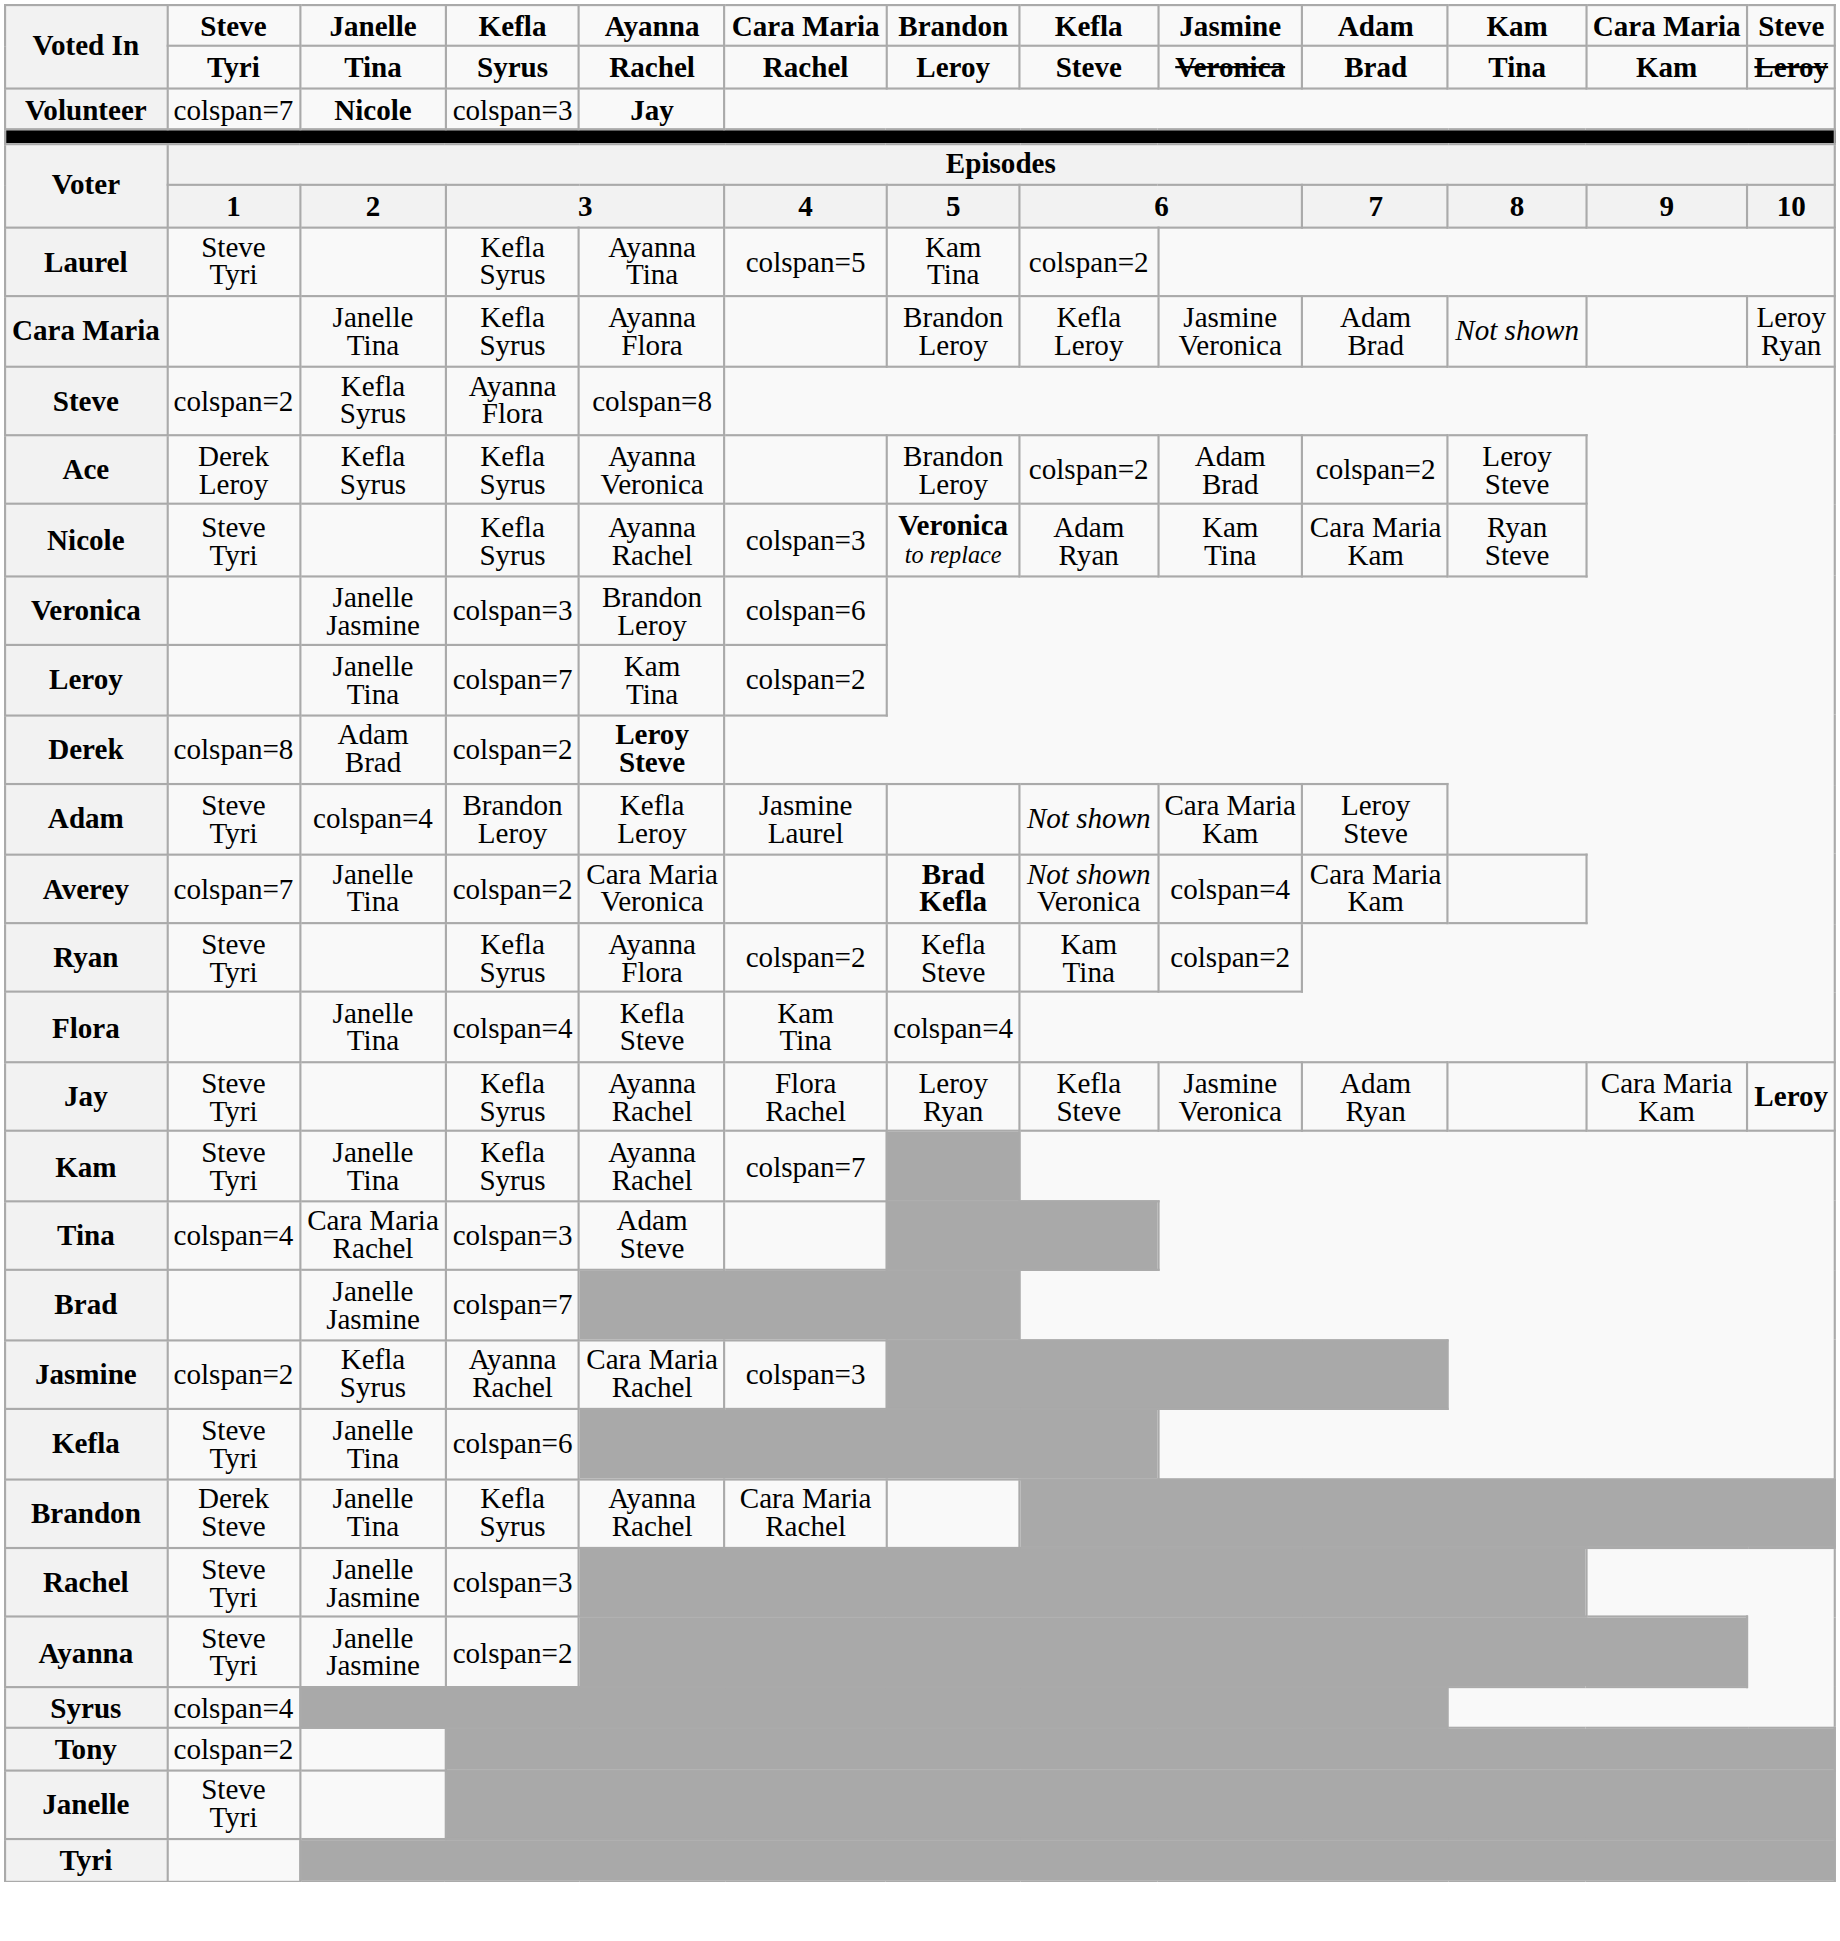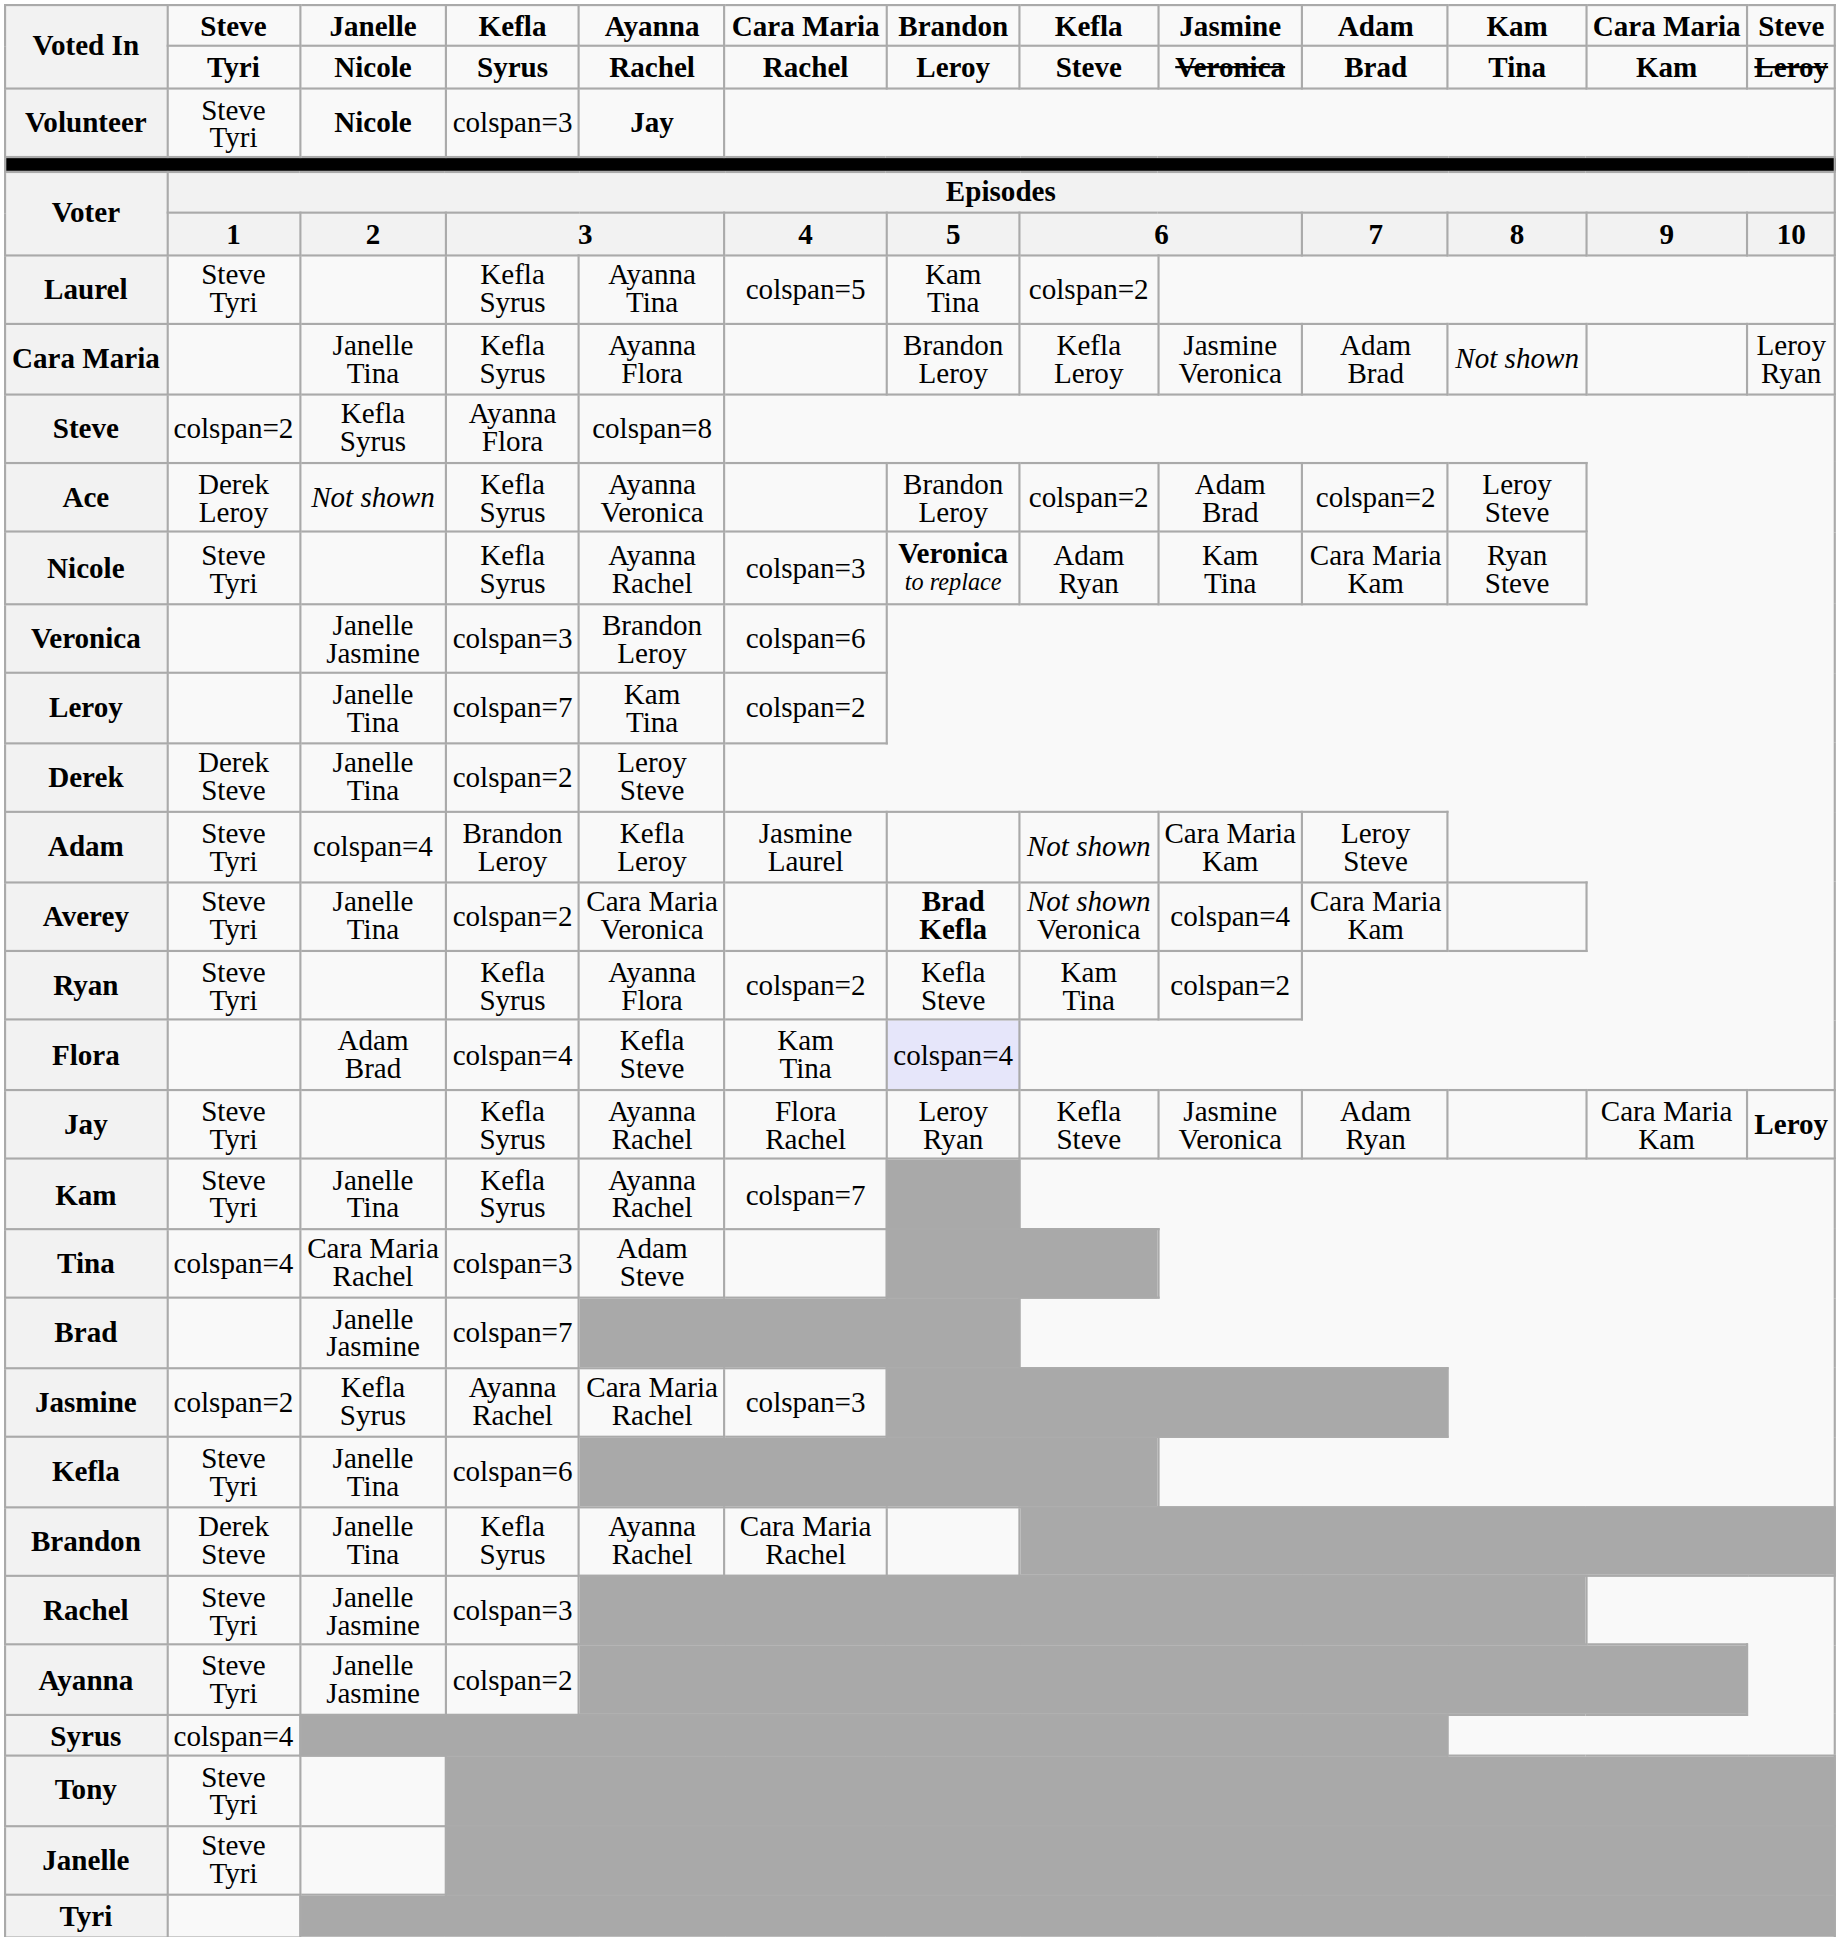(373, 67) Tina -> (373, 67) Nicole
(233, 109) colspan=7 -> (233, 123) Steve Tyri
(373, 469) Kefla Syrus -> (373, 497) Not shown
(233, 749) colspan=8 -> (233, 777) Derek Steve
(373, 749) Adam Brad -> (373, 777) Janelle Tina
(652, 749) bold -> (652, 777) normal
(233, 888) colspan=7 -> (233, 916) Steve Tyri
(373, 1027) Janelle Tina -> (373, 1055) Adam Brad
(953, 1027) no background -> (953, 1055) lavender background
(233, 1749) colspan=2 -> (233, 1790) Steve Tyri
